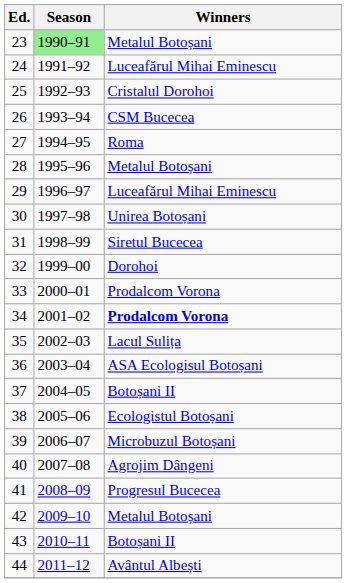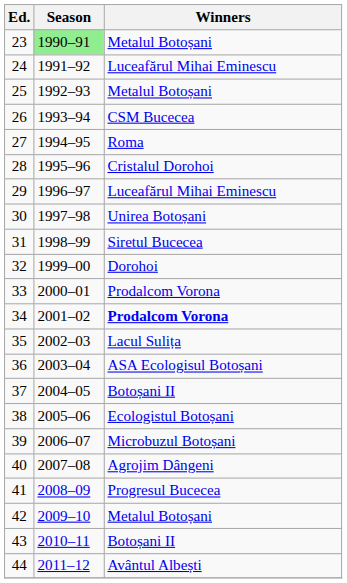(161, 92) Cristalul Dorohoi -> (160, 92) Metalul Botoșani
(160, 166) Metalul Botoșani -> (161, 166) Cristalul Dorohoi
